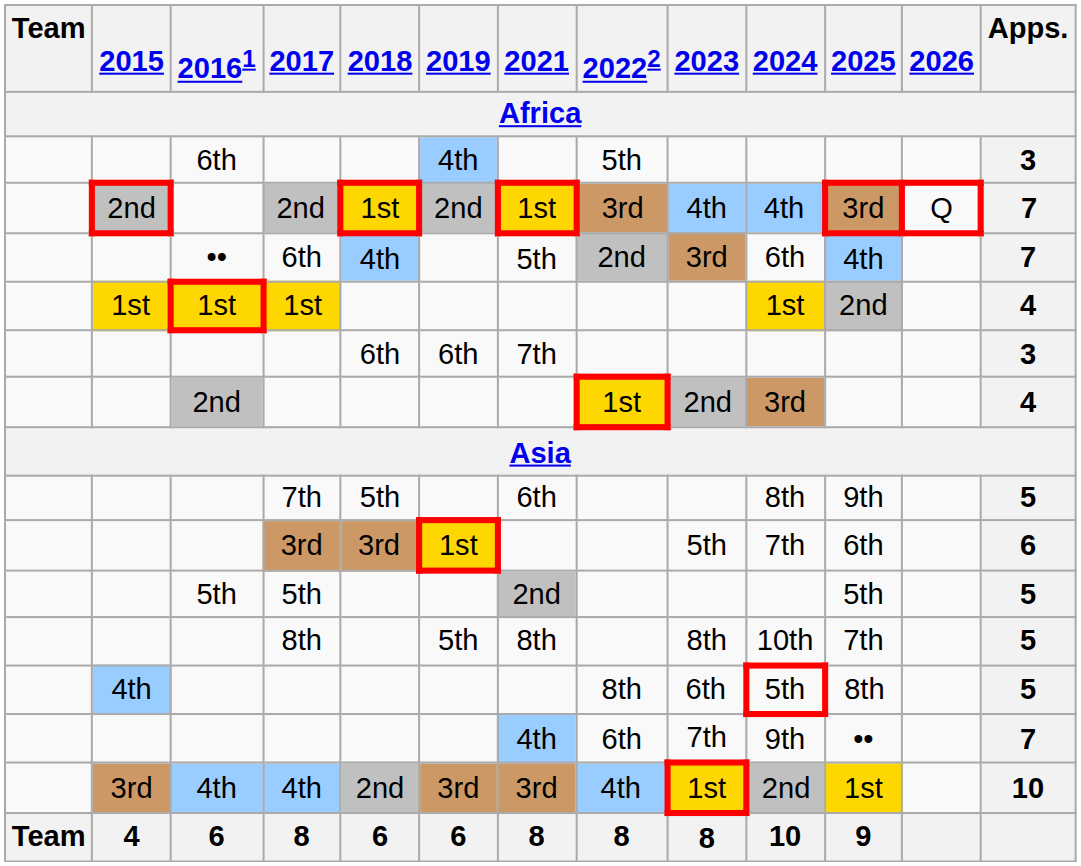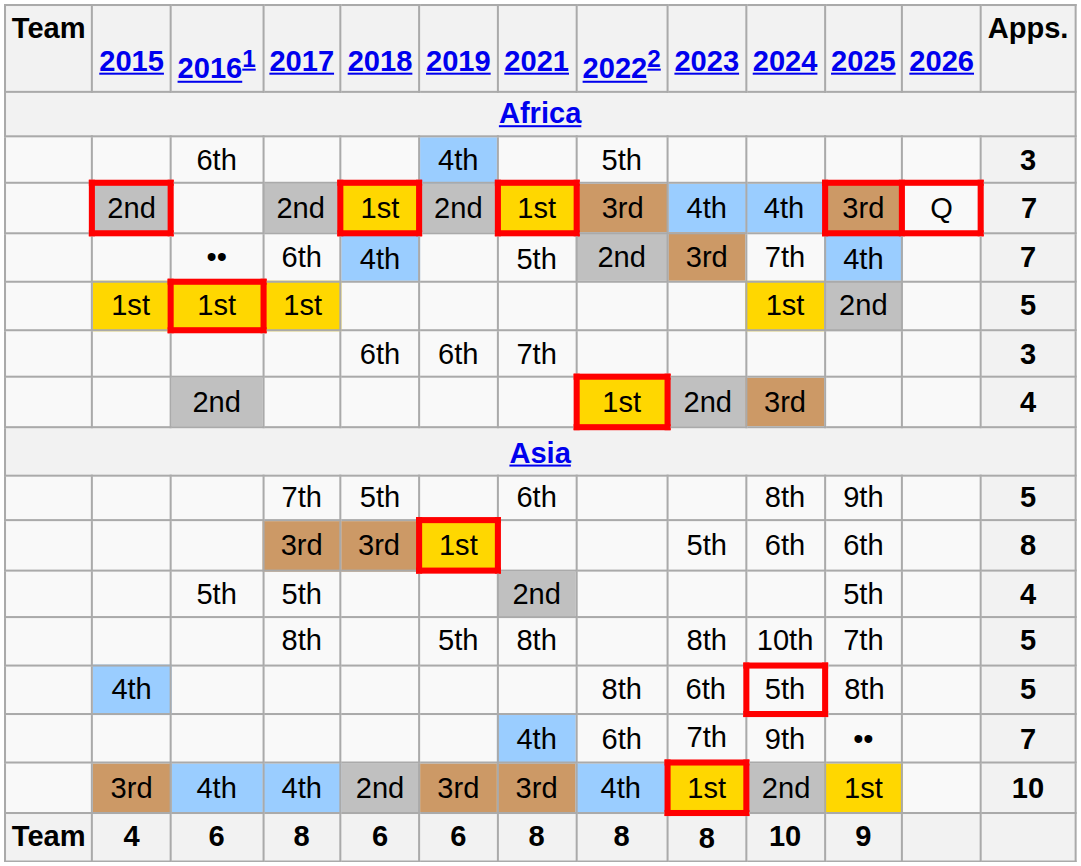(785, 257) 6th -> (785, 257) 7th
(1028, 306) 4 -> (1028, 306) 5
(785, 546) 7th -> (785, 546) 6th
(1028, 546) 6 -> (1028, 546) 8
(1028, 594) 5 -> (1028, 594) 4
